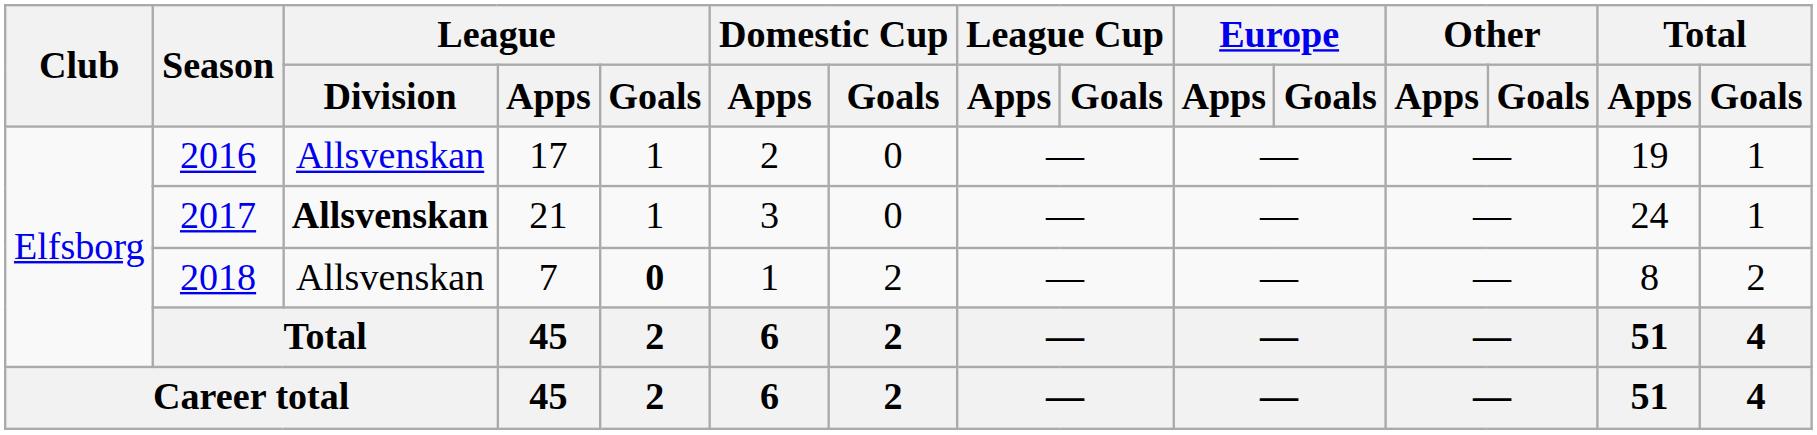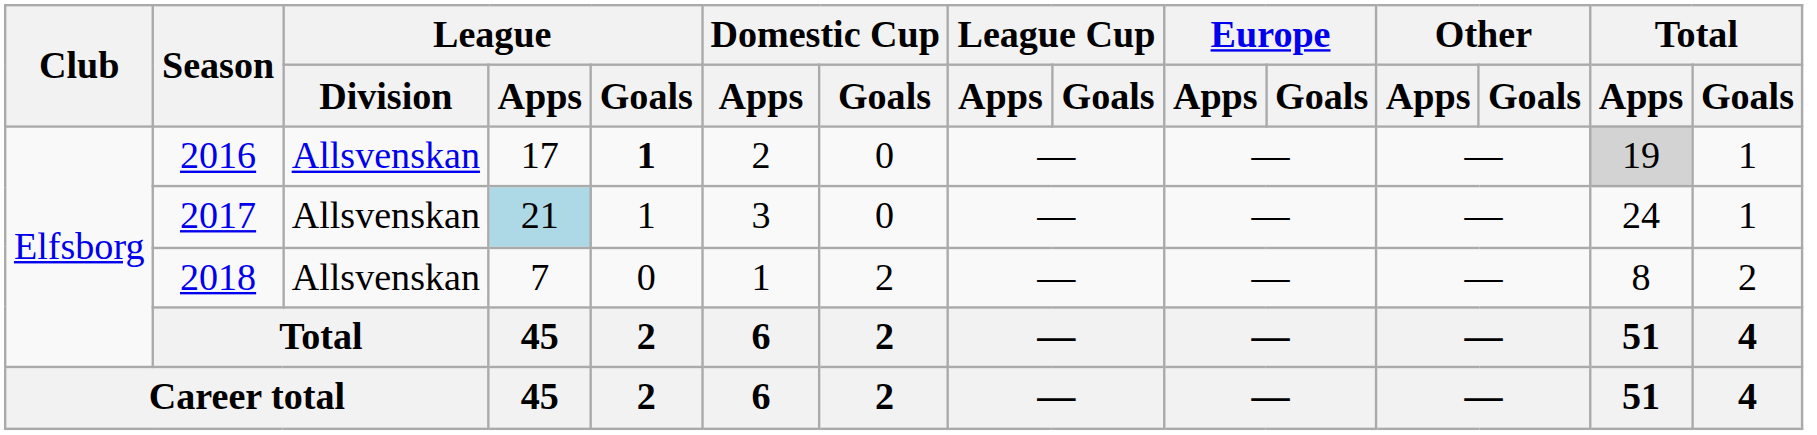(655, 155) normal -> (646, 155) bold
(1650, 155) no background -> (1641, 155) lightgrey background
(390, 215) bold -> (386, 215) normal
(548, 215) no background -> (540, 215) lightblue background
(655, 276) bold -> (646, 276) normal
